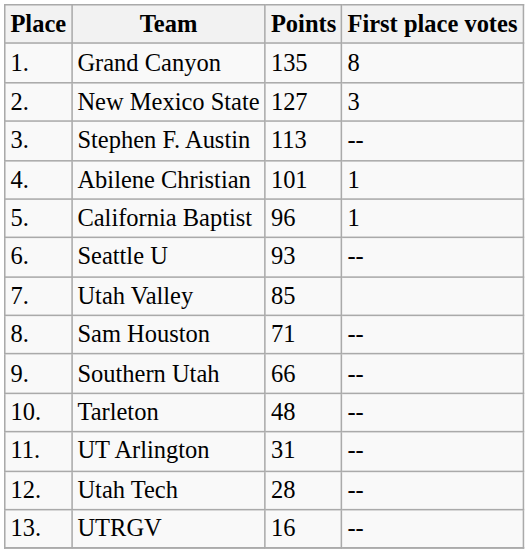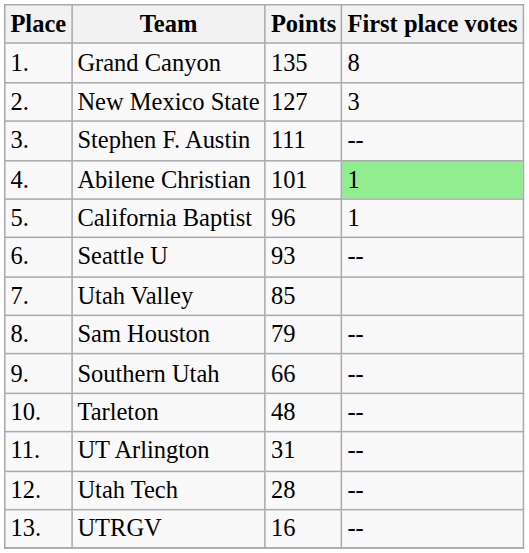(289, 140) 113 -> (288, 140) 111
(354, 179) no background -> (354, 179) lightgreen background
(283, 334) 71 -> (283, 334) 79
